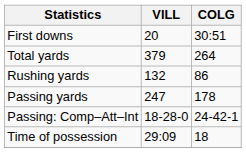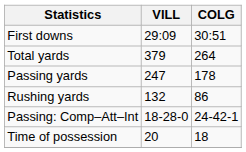(151, 35) 20 -> (160, 35) 29:09
rows swapped: (48, 76) <-> (48, 96)
(160, 137) 29:09 -> (151, 137) 20
